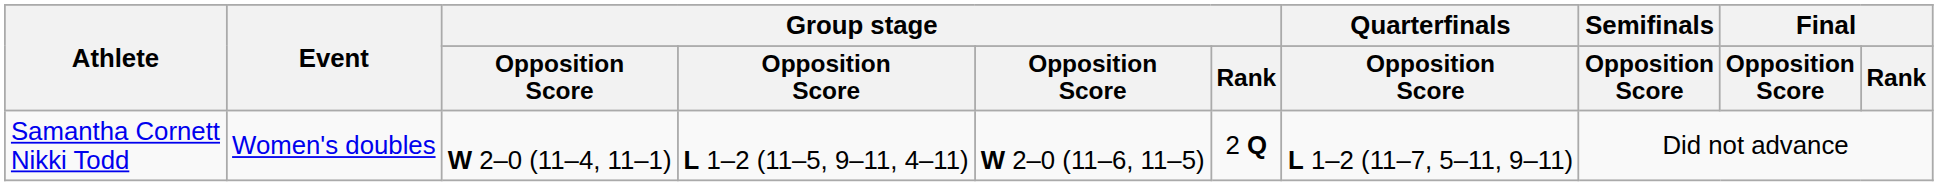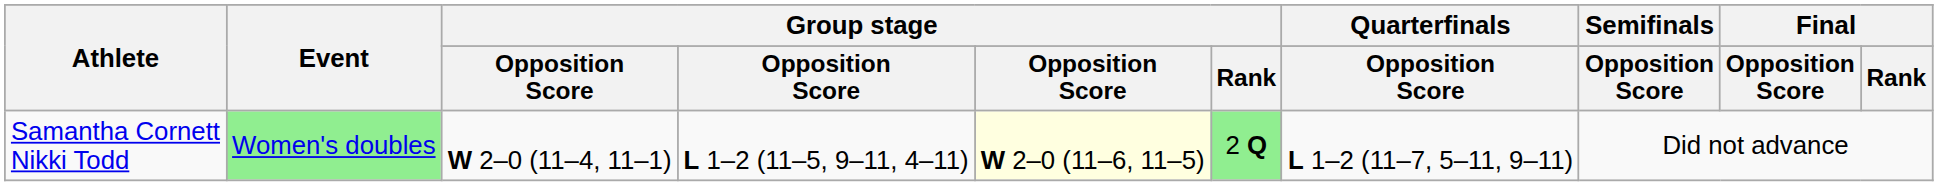(334, 146) no background -> (334, 146) lightgreen background
(1093, 160) no background -> (1093, 160) lightyellow background
(1246, 146) no background -> (1246, 146) lightgreen background
